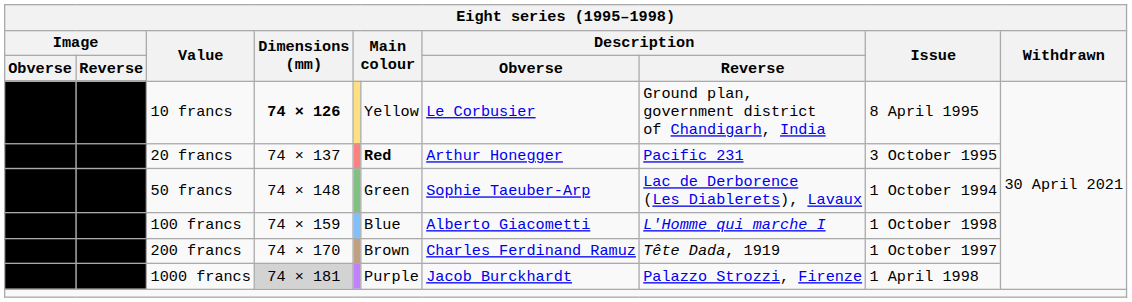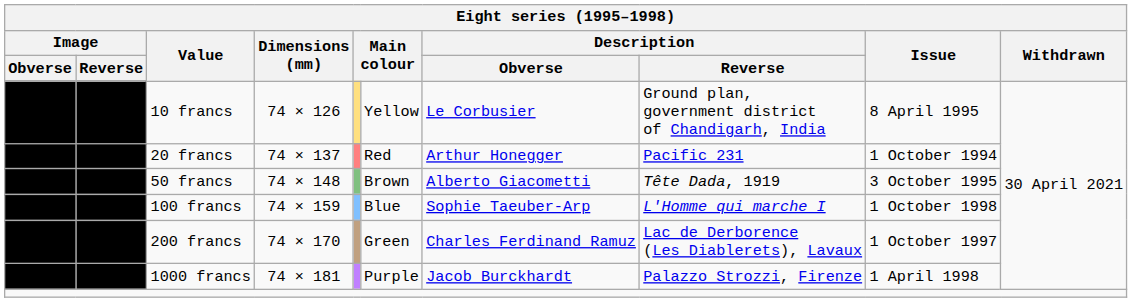(304, 112) bold -> (304, 112) normal
(378, 156) bold -> (378, 156) normal
(933, 156) 3 October 1995 -> (933, 156) 1 October 1994
(387, 191) Green -> (387, 182) Brown
(508, 191) Sophie Taeuber-Arp -> (508, 182) Alberto Giacometti
(753, 191) Lac de Derborence (Les Diablerets), Lavaux -> (712, 182) Tête Dada, 1919
(933, 191) 1 October 1994 -> (933, 182) 3 October 1995
(508, 225) Alberto Giacometti -> (508, 207) Sophie Taeuber-Arp
(387, 251) Brown -> (387, 242) Green
(712, 251) Tête Dada, 1919 -> (753, 242) Lac de Derborence (Les Diablerets), Lavaux
(304, 276) lightgrey background -> (304, 276) no background
